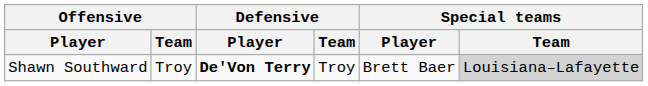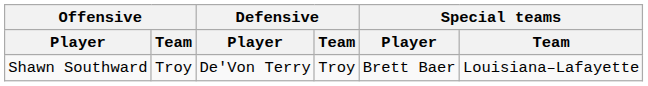(255, 68) bold -> (255, 68) normal
(551, 68) lightgrey background -> (551, 68) no background
